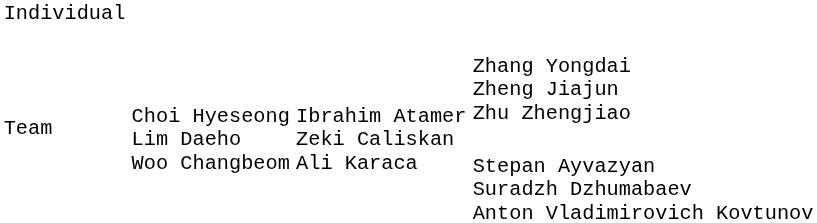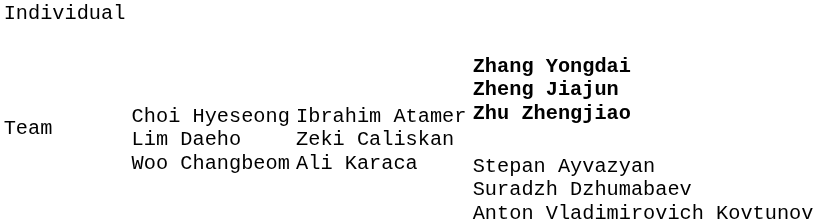(552, 90) normal -> (552, 90) bold
